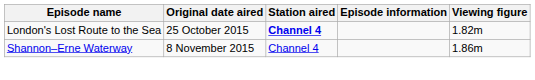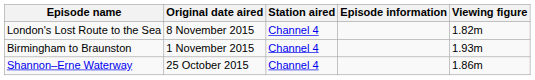(207, 30) 25 October 2015 -> (210, 30) 8 November 2015
(295, 30) bold -> (294, 30) normal
+ row: (69, 48)
(210, 48) 8 November 2015 -> (207, 65) 25 October 2015
